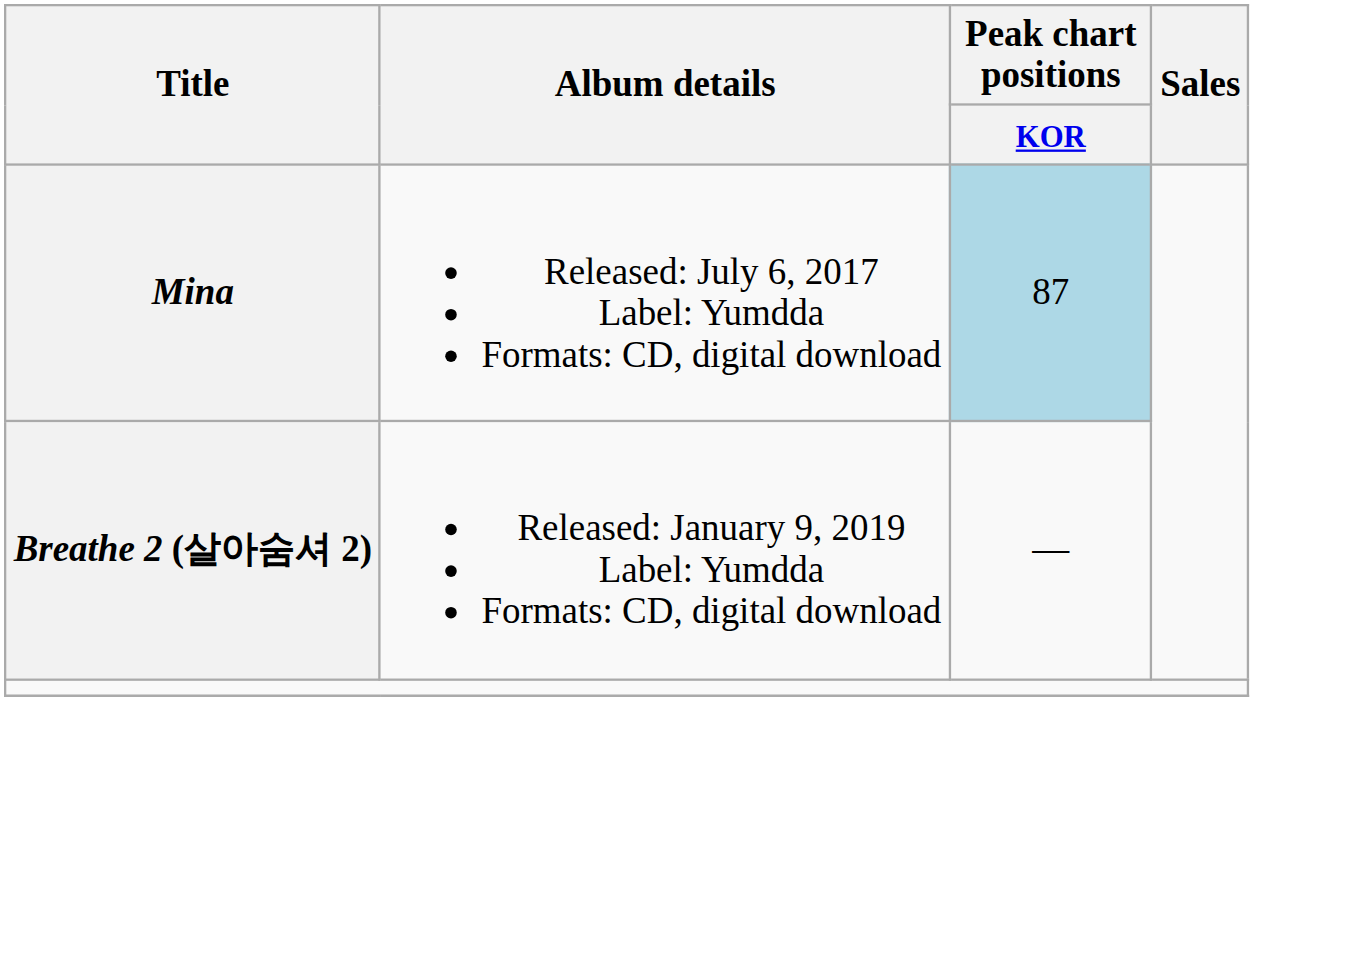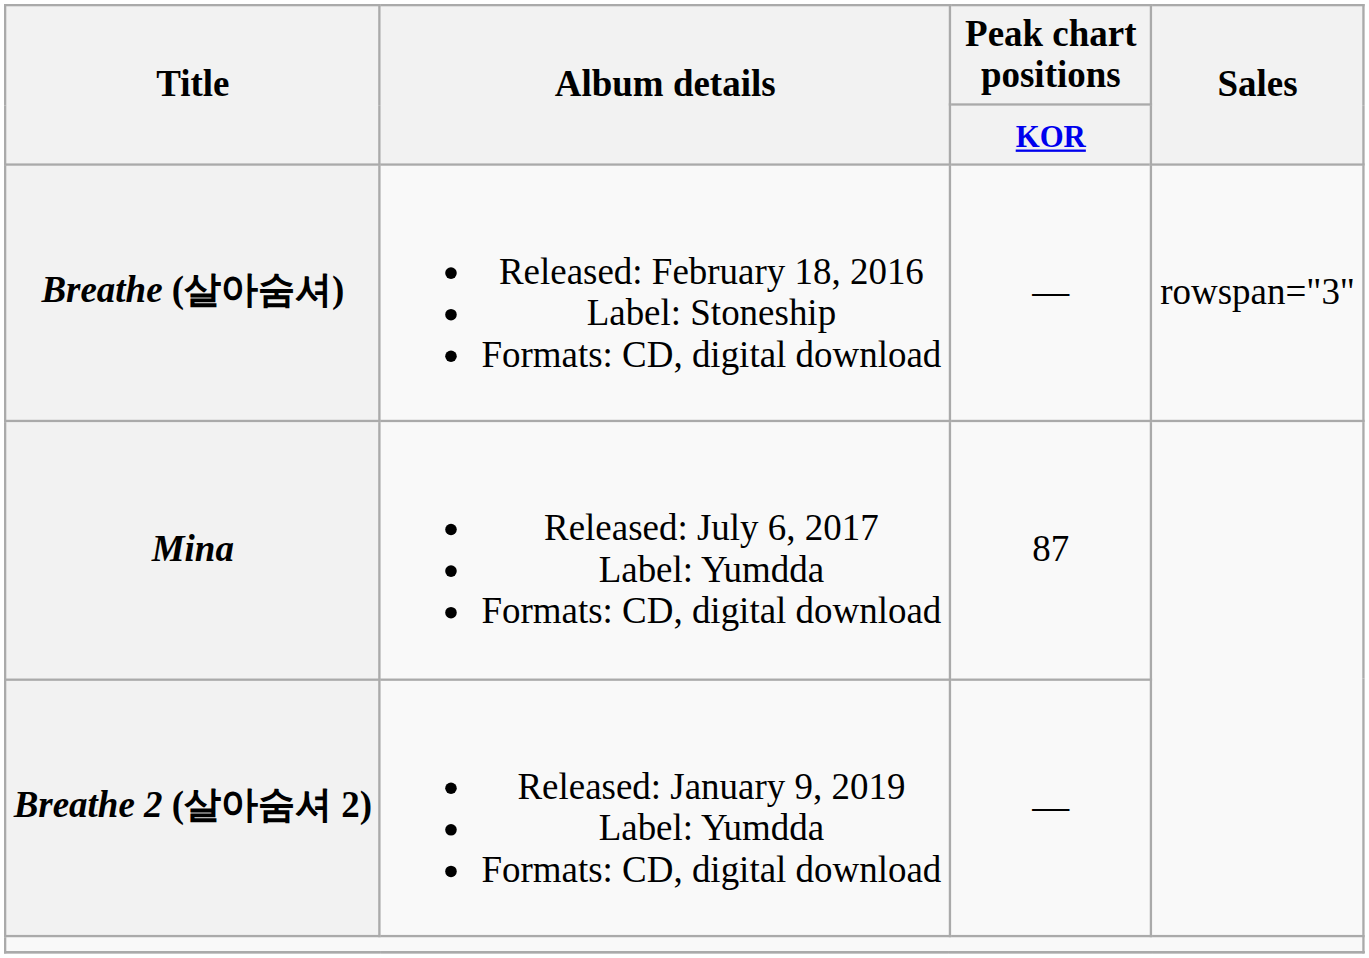+ row: (193, 290)
(1051, 291) lightblue background -> (1051, 549) no background
